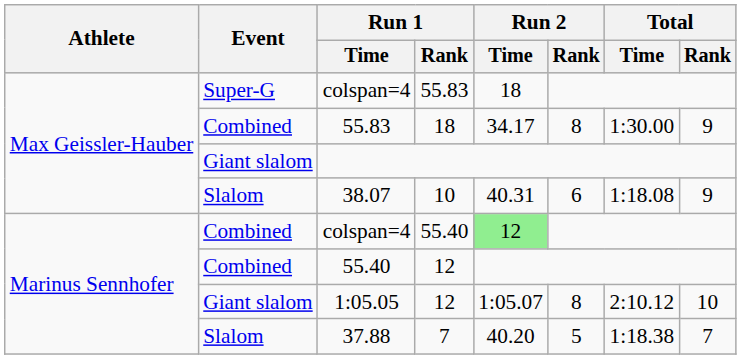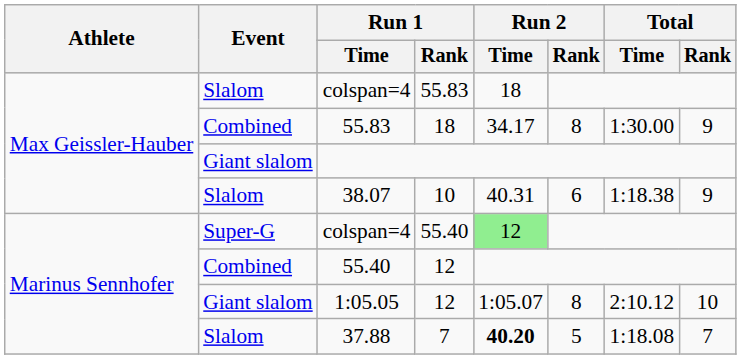(239, 90) Super-G -> (233, 90) Slalom
(642, 196) 1:18.08 -> (642, 196) 1:18.38
(248, 231) Combined -> (239, 231) Super-G
(511, 336) normal -> (511, 336) bold
(642, 336) 1:18.38 -> (642, 336) 1:18.08
